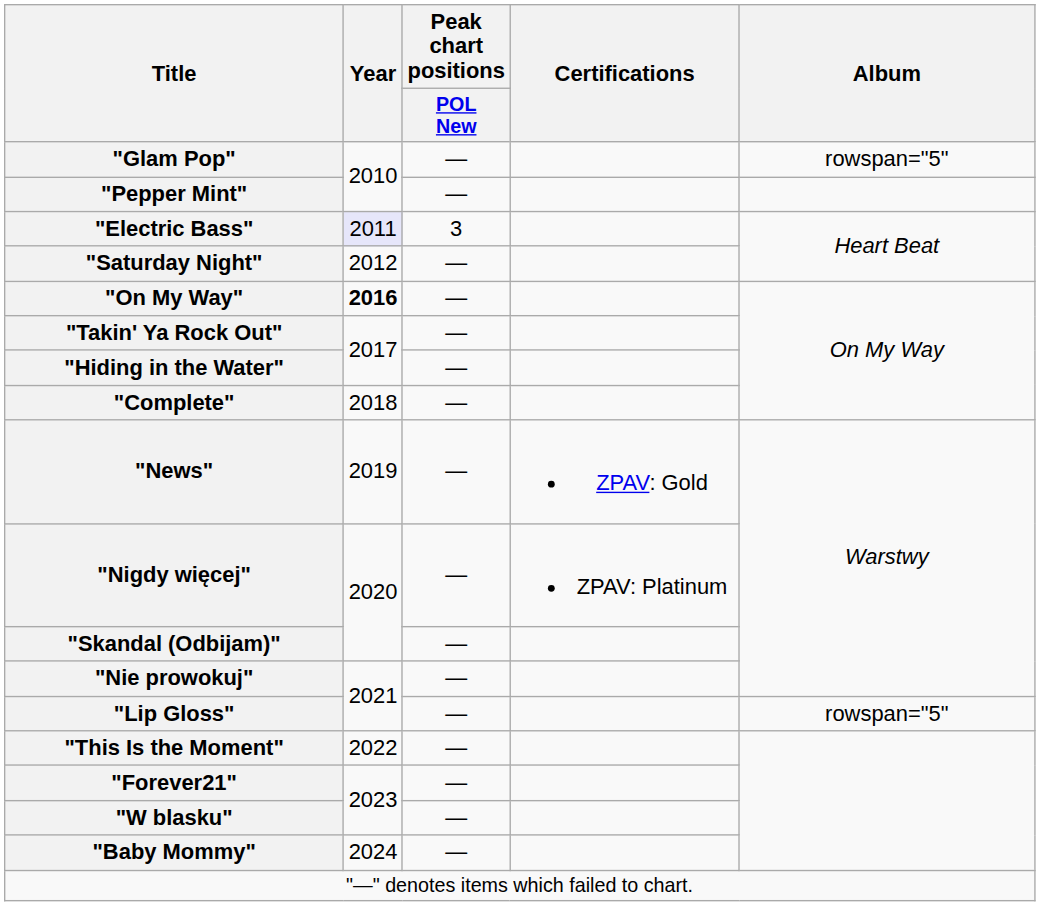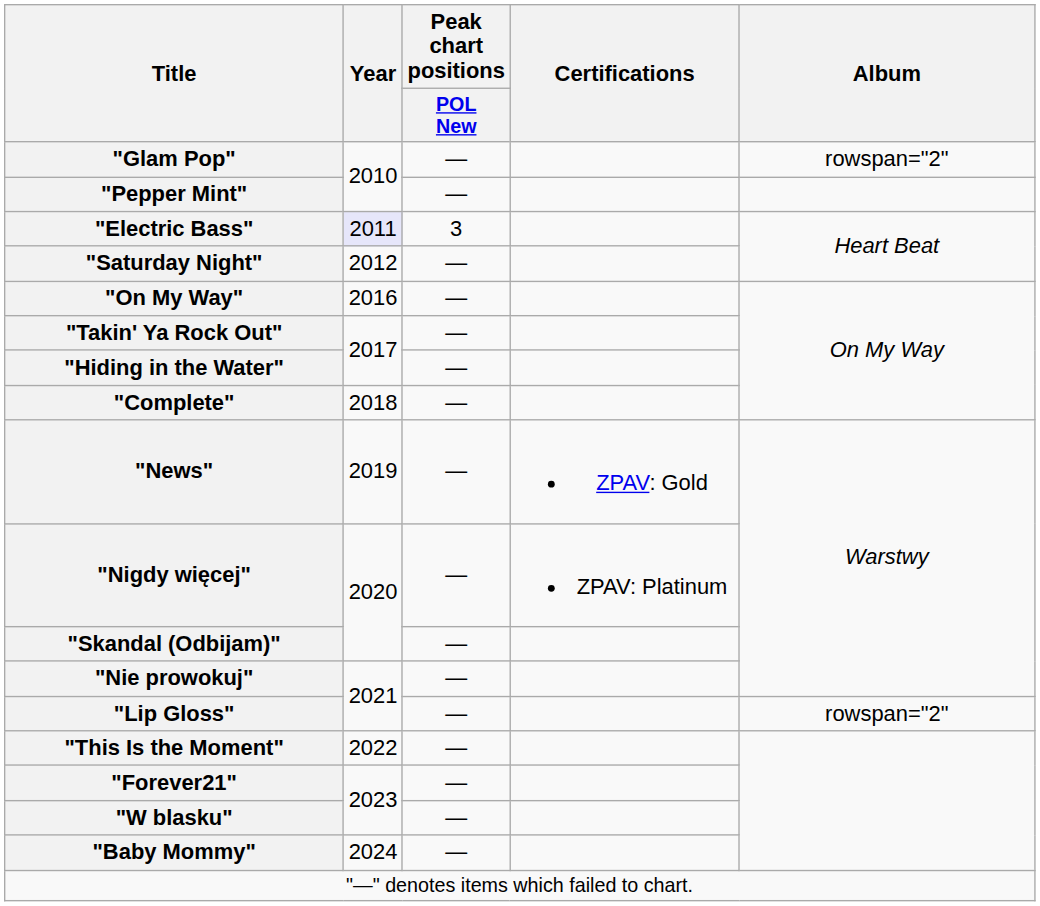(887, 159) rowspan="5" -> (887, 159) rowspan="2"
(373, 298) bold -> (373, 298) normal
(887, 713) rowspan="5" -> (887, 713) rowspan="2"
